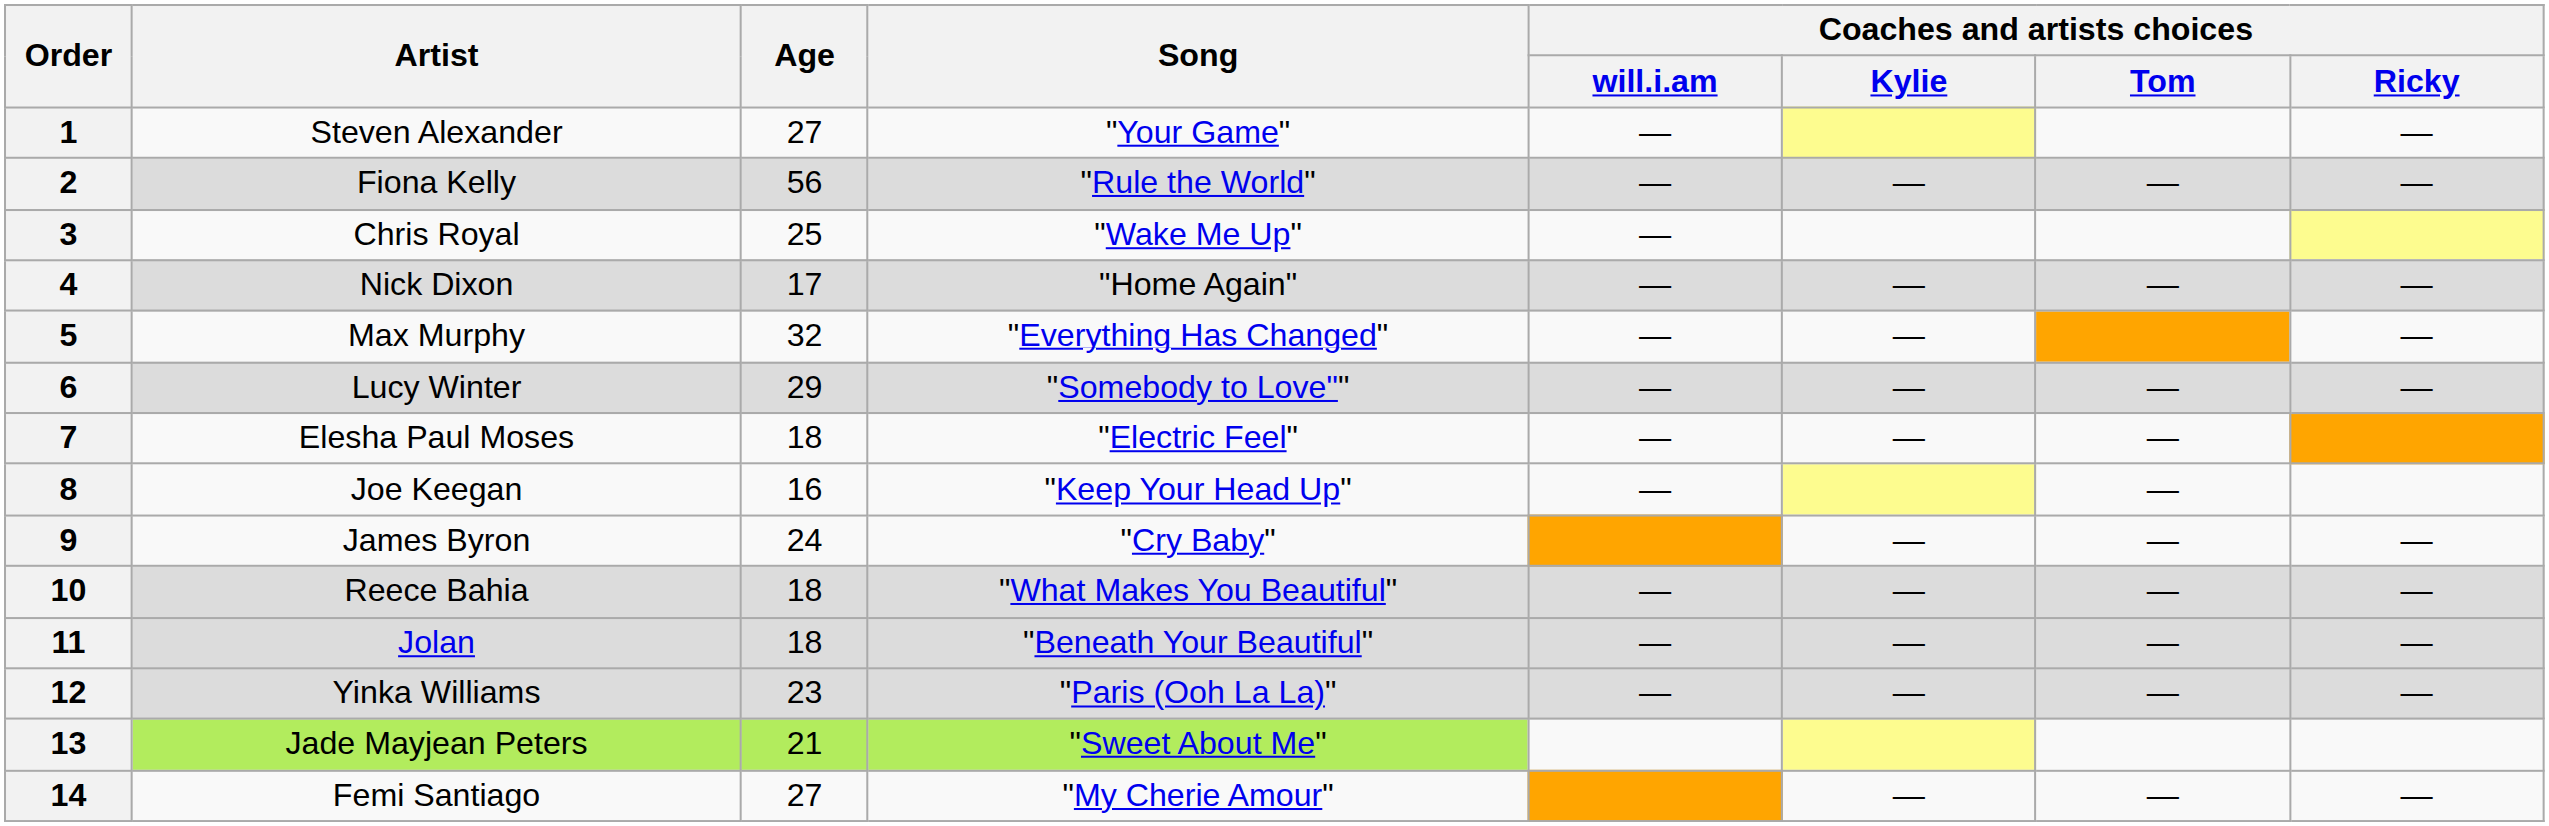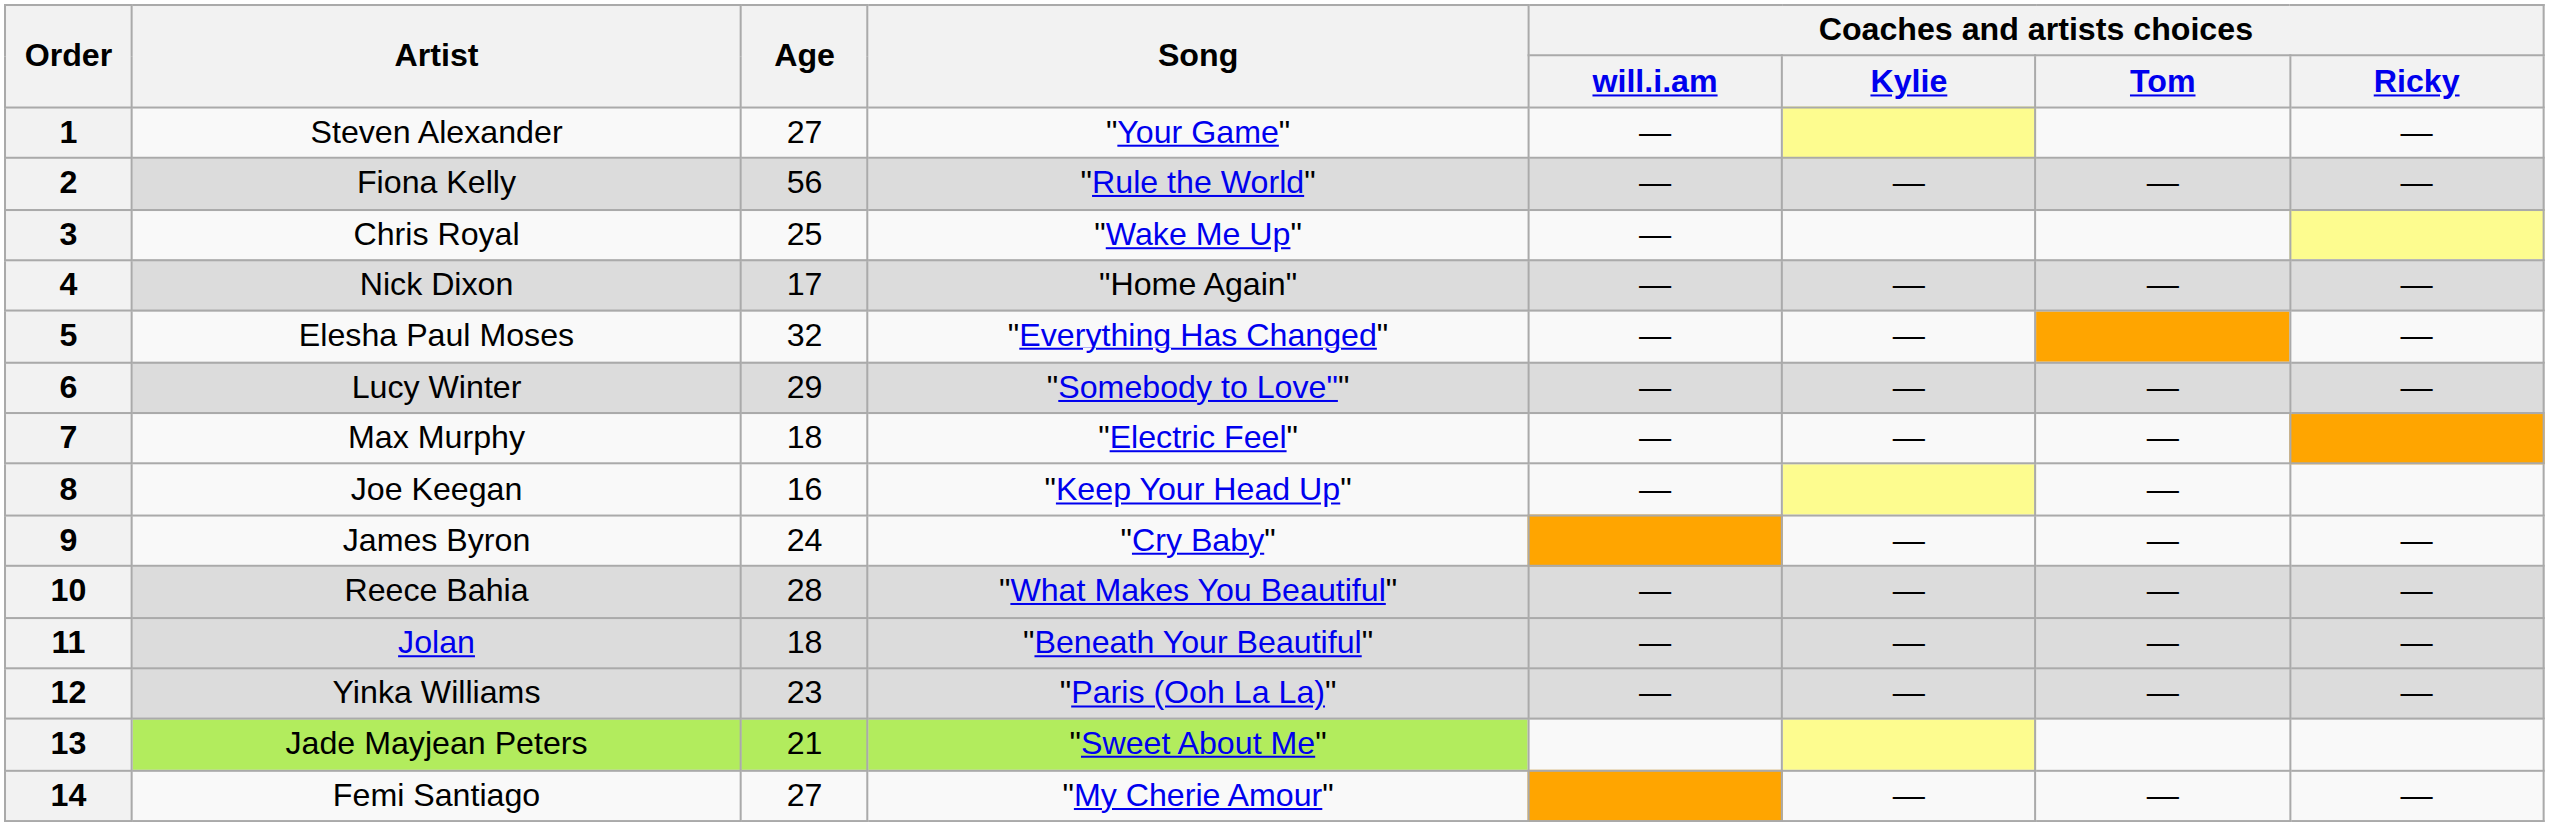(437, 336) Max Murphy -> (437, 336) Elesha Paul Moses
(437, 438) Elesha Paul Moses -> (437, 438) Max Murphy
(805, 591) 18 -> (805, 591) 28
